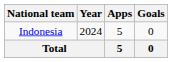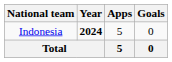(91, 31) normal -> (91, 31) bold
